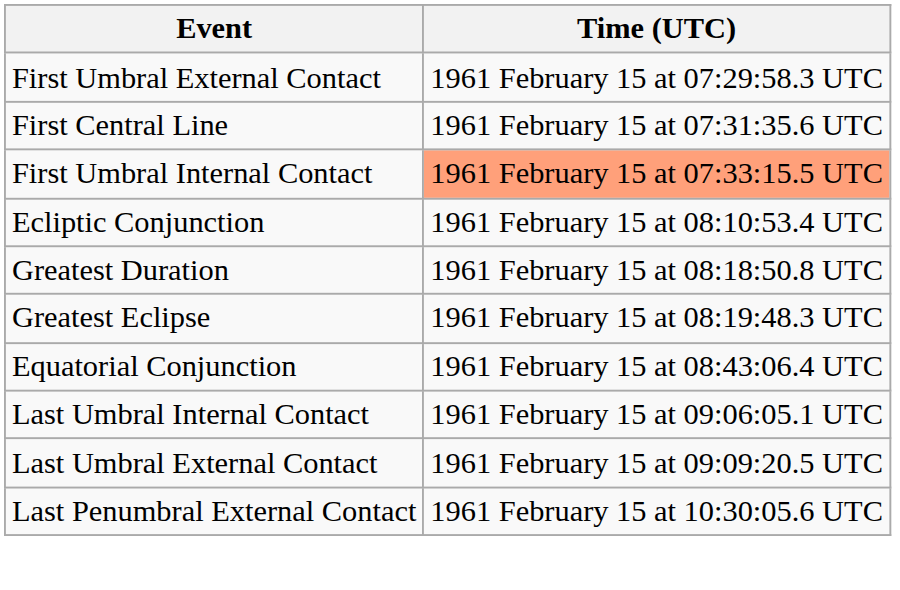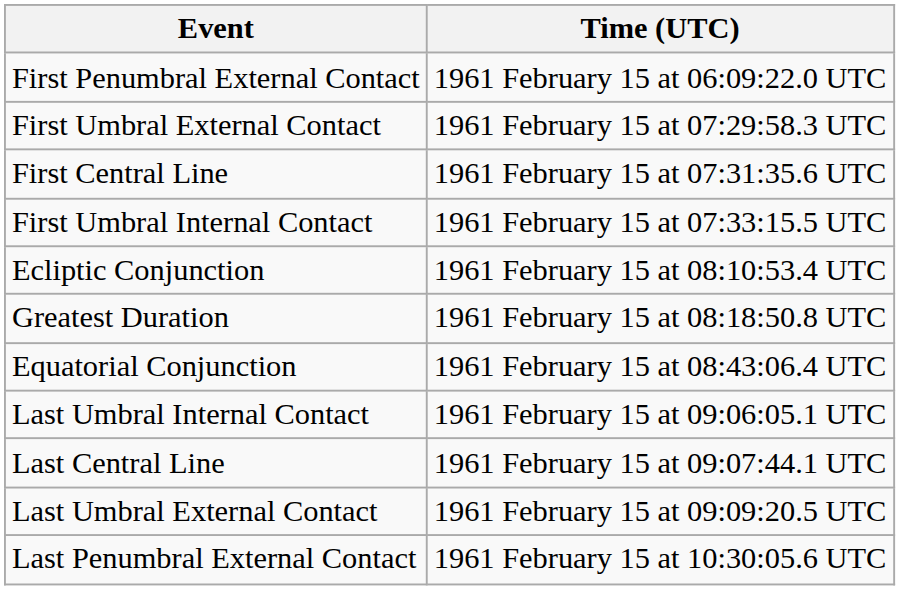+ row: (216, 76)
(657, 173) lightsalmon background -> (660, 221) no background
- row: (111, 317)
+ row: (118, 462)
